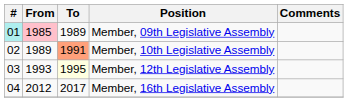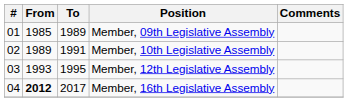(14, 32) paleturquoise background -> (14, 32) no background
(38, 32) pink background -> (38, 32) no background
(73, 50) lightsalmon background -> (73, 50) no background
(73, 69) lightyellow background -> (73, 69) no background
(38, 87) normal -> (38, 87) bold
